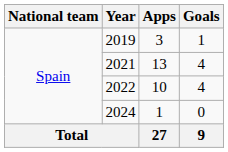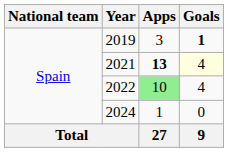(201, 40) normal -> (201, 40) bold
(159, 64) normal -> (159, 64) bold
(201, 64) no background -> (201, 64) lightyellow background
(159, 87) no background -> (159, 87) lightgreen background
